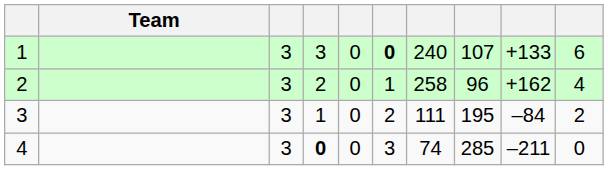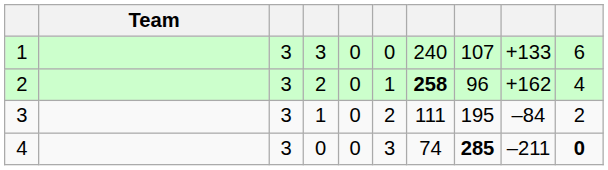(390, 52) bold -> (390, 52) normal
(430, 84) normal -> (430, 84) bold
(321, 148) bold -> (321, 148) normal
(478, 148) normal -> (478, 148) bold
(579, 148) normal -> (579, 148) bold
